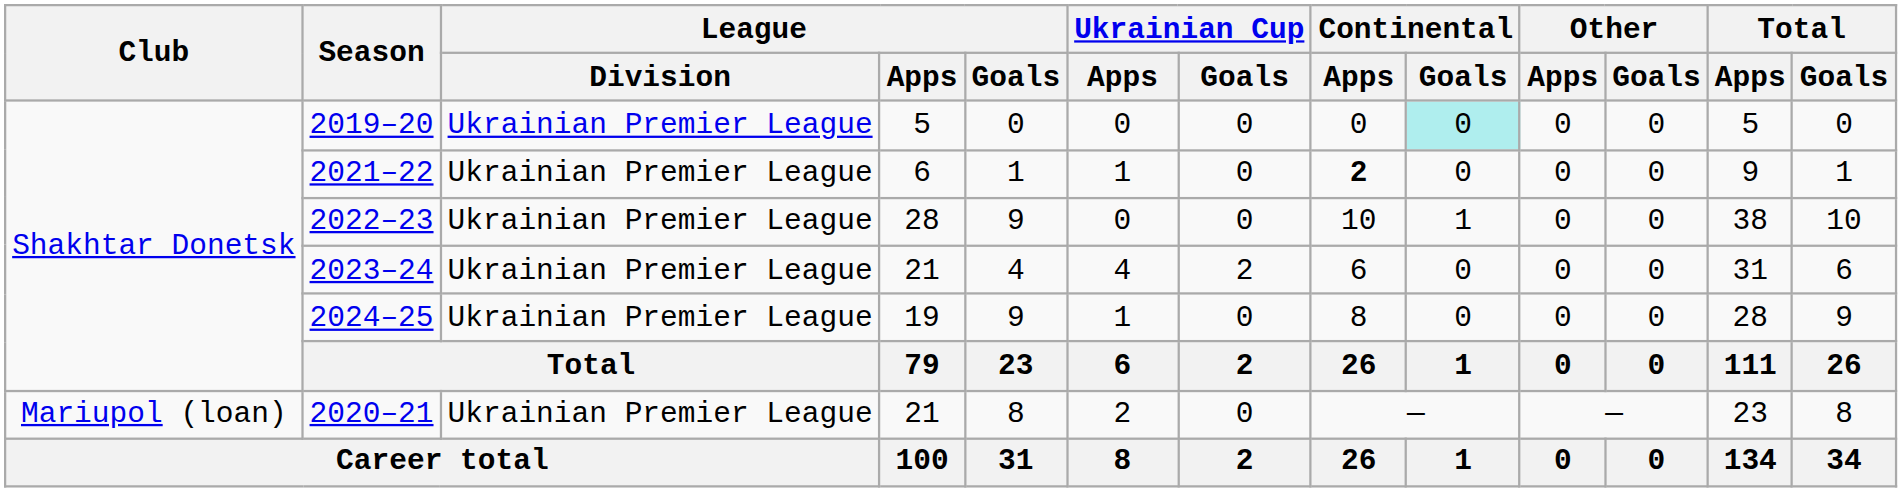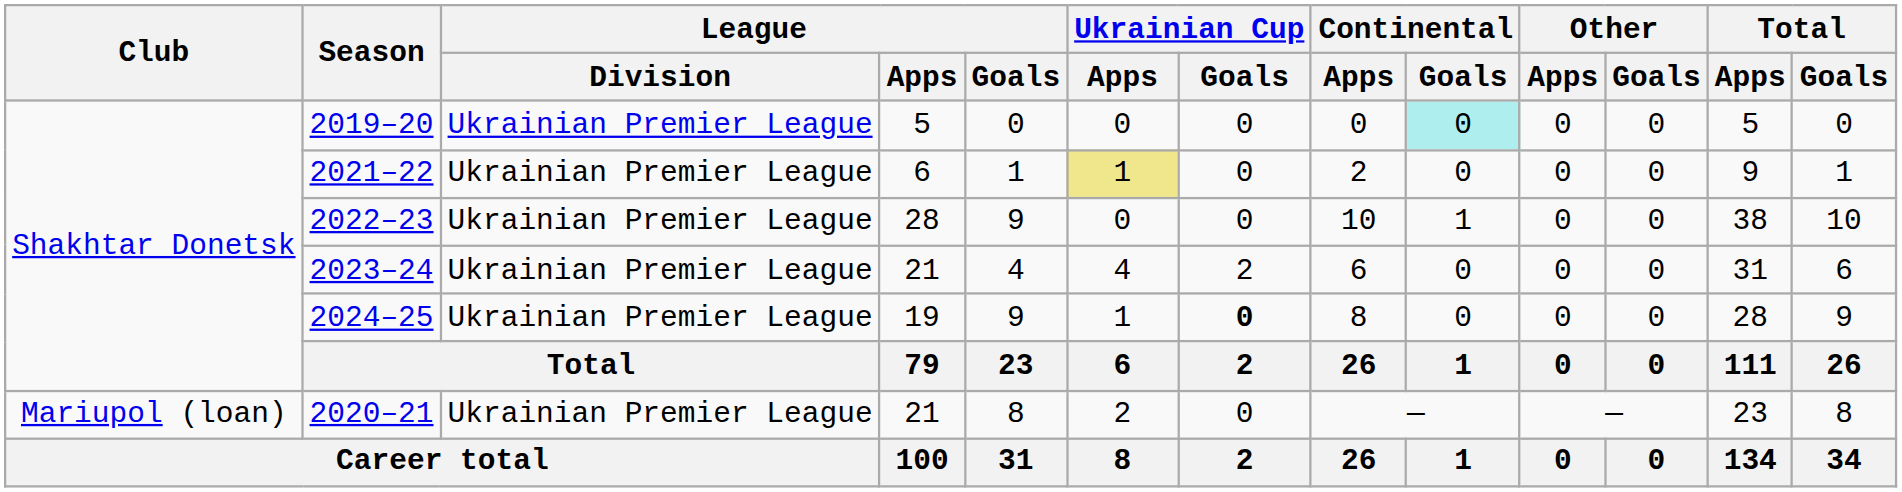(1122, 173) no background -> (1122, 173) khaki background
(1359, 173) bold -> (1359, 173) normal
(1245, 318) normal -> (1245, 318) bold
